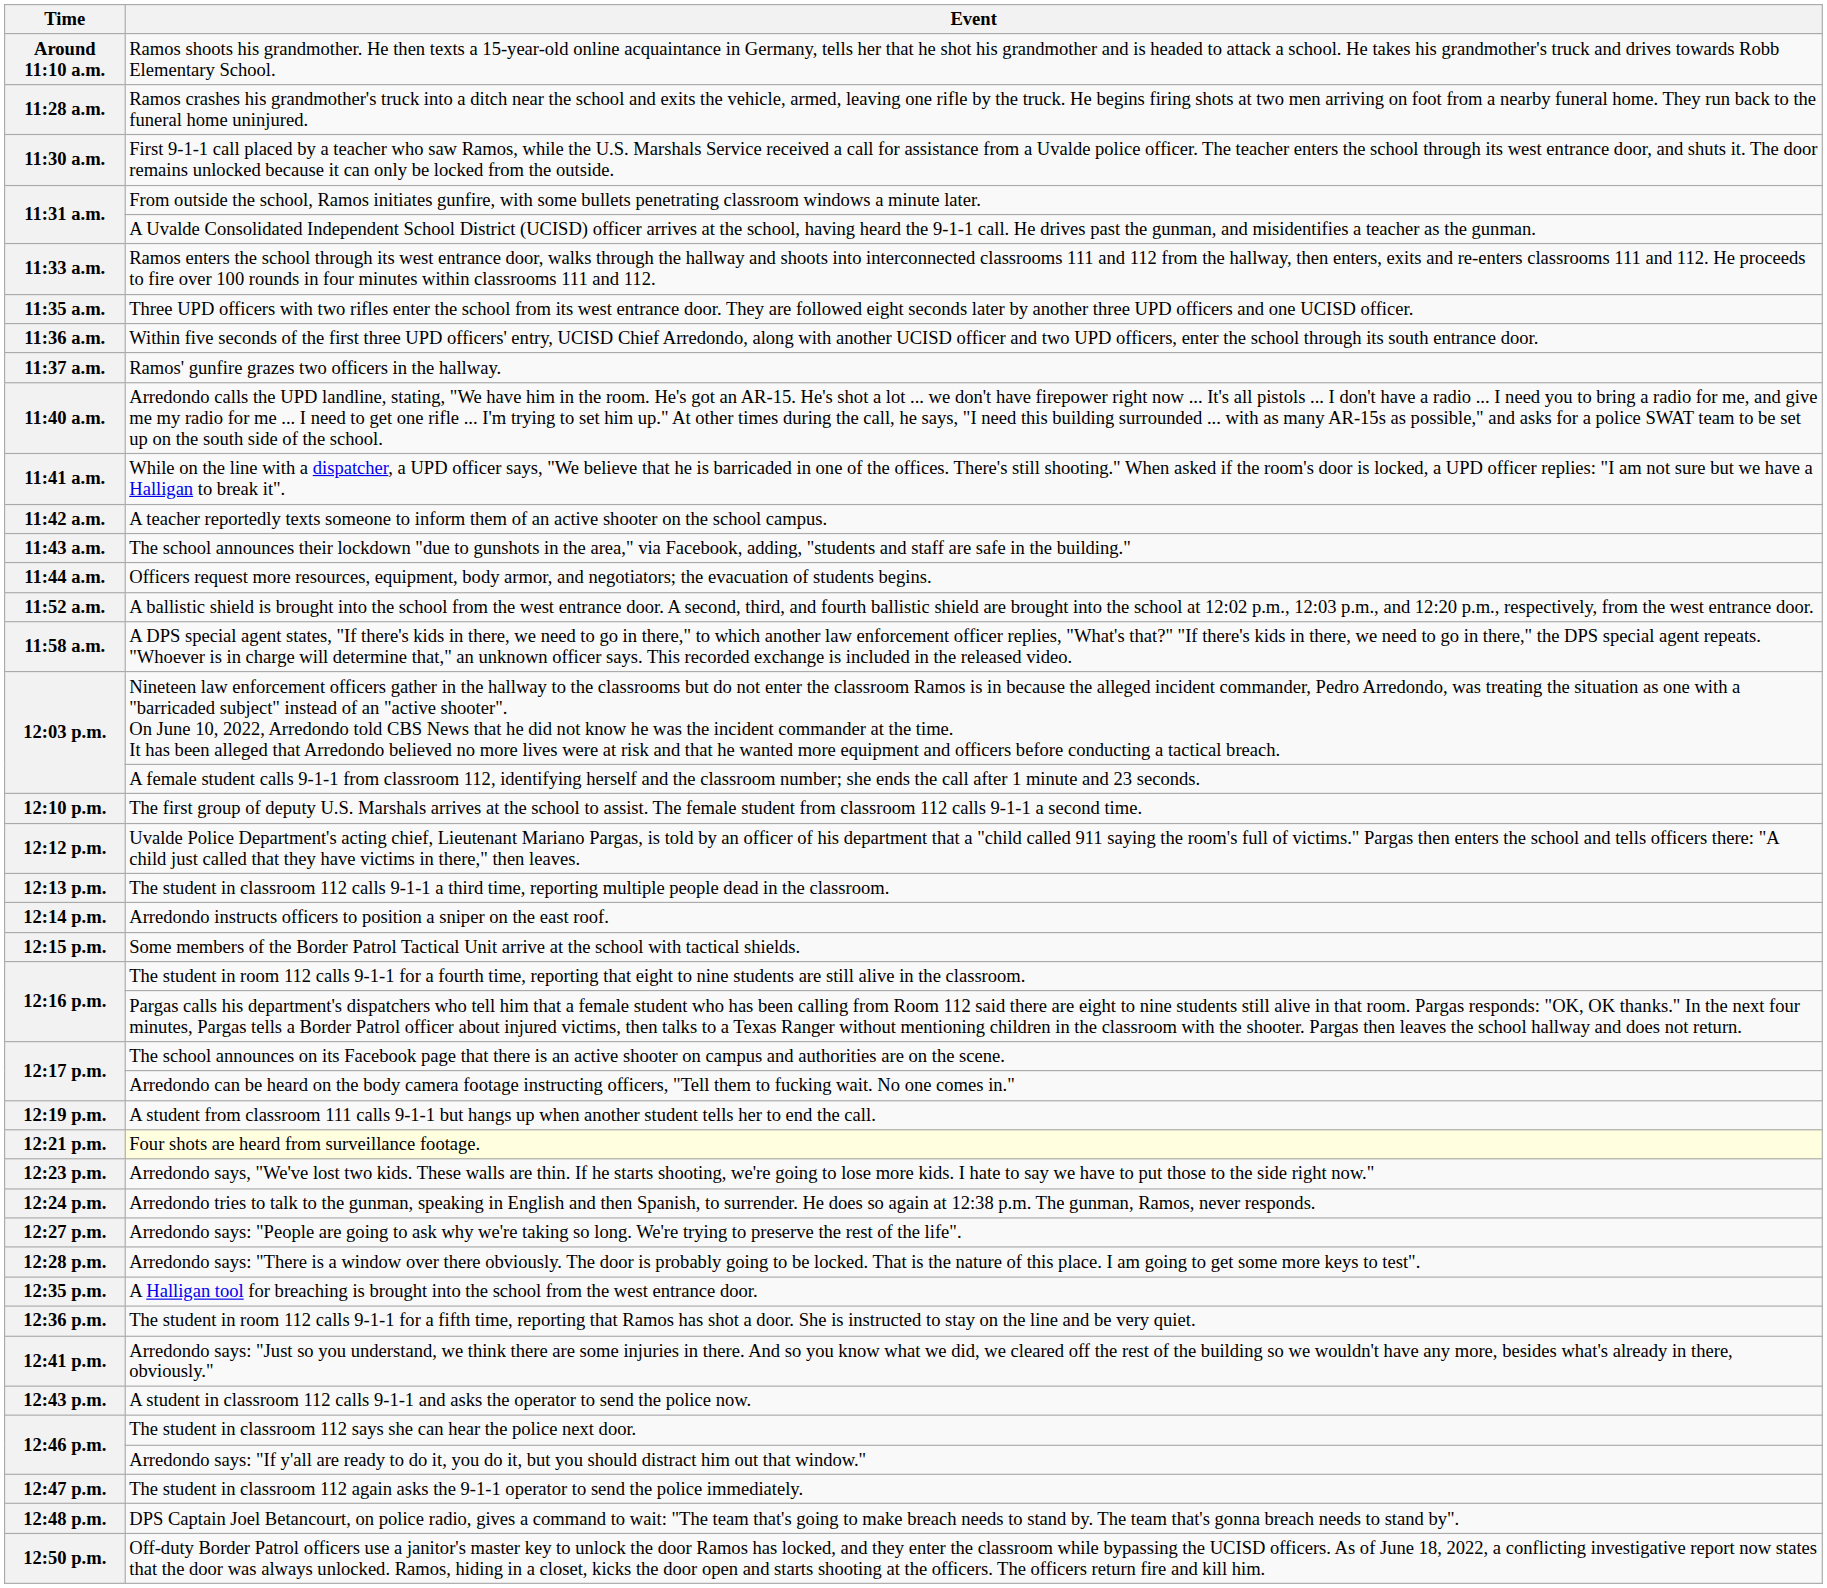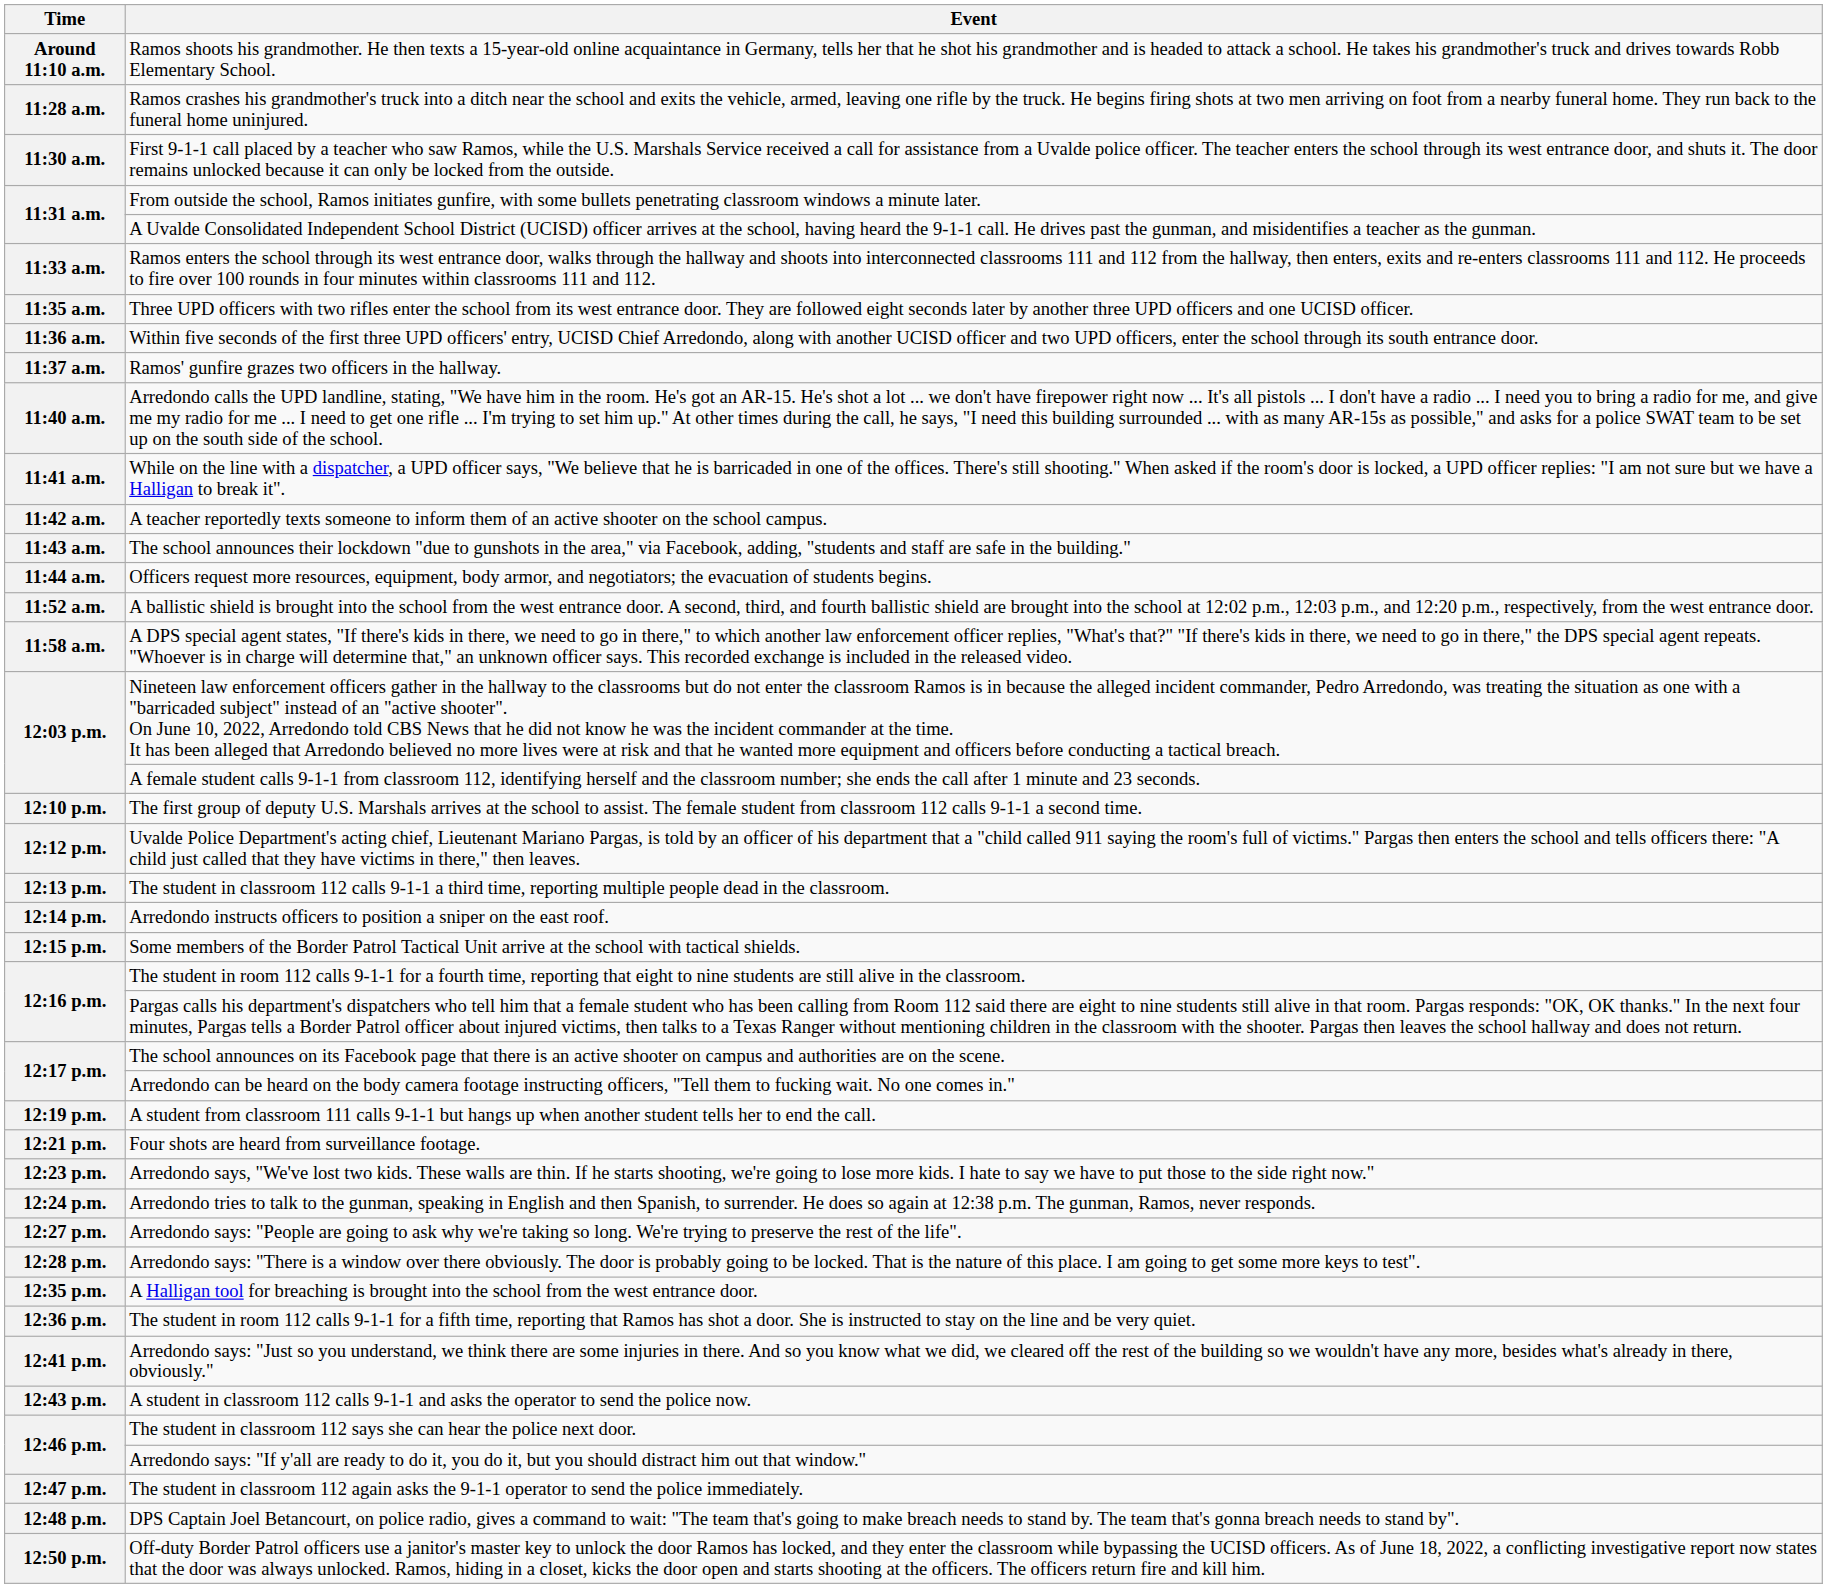(305, 1144) lightyellow background -> (305, 1144) no background
